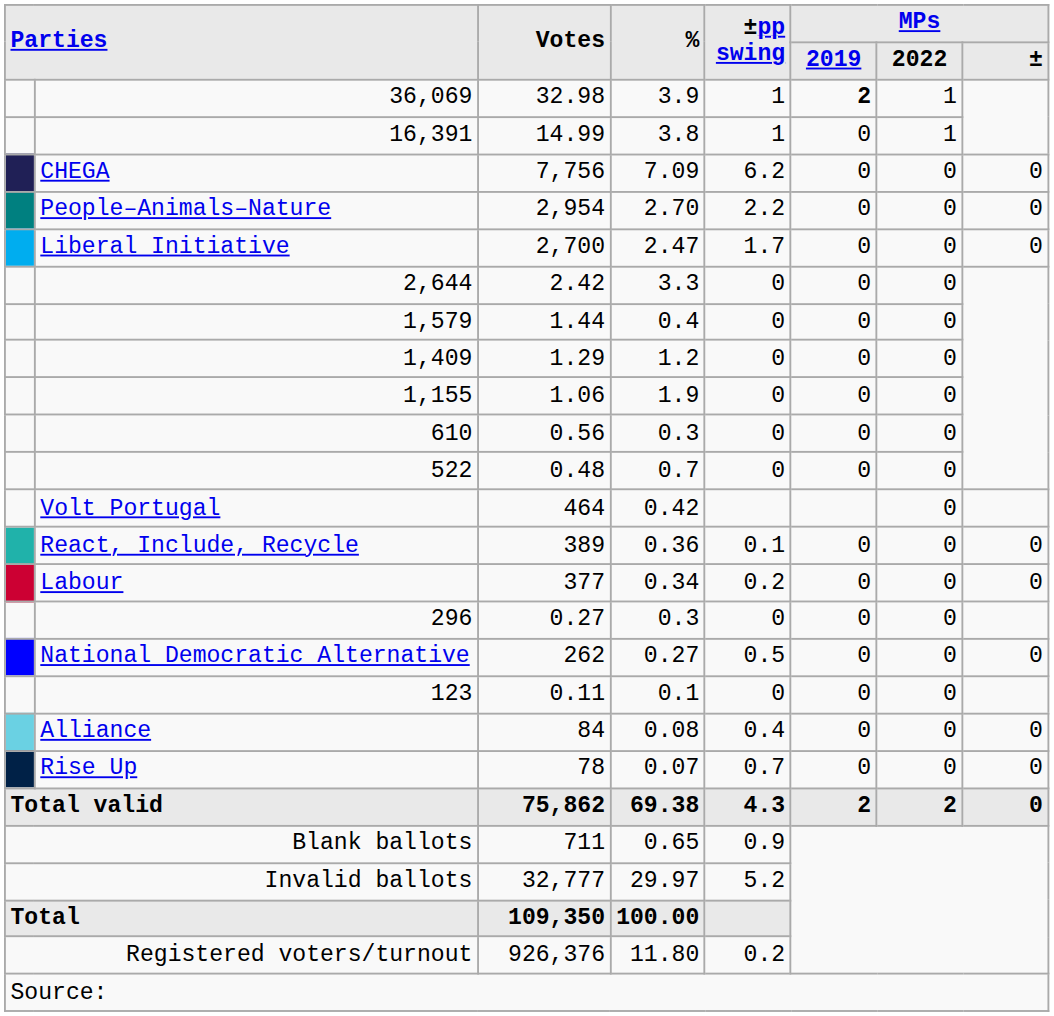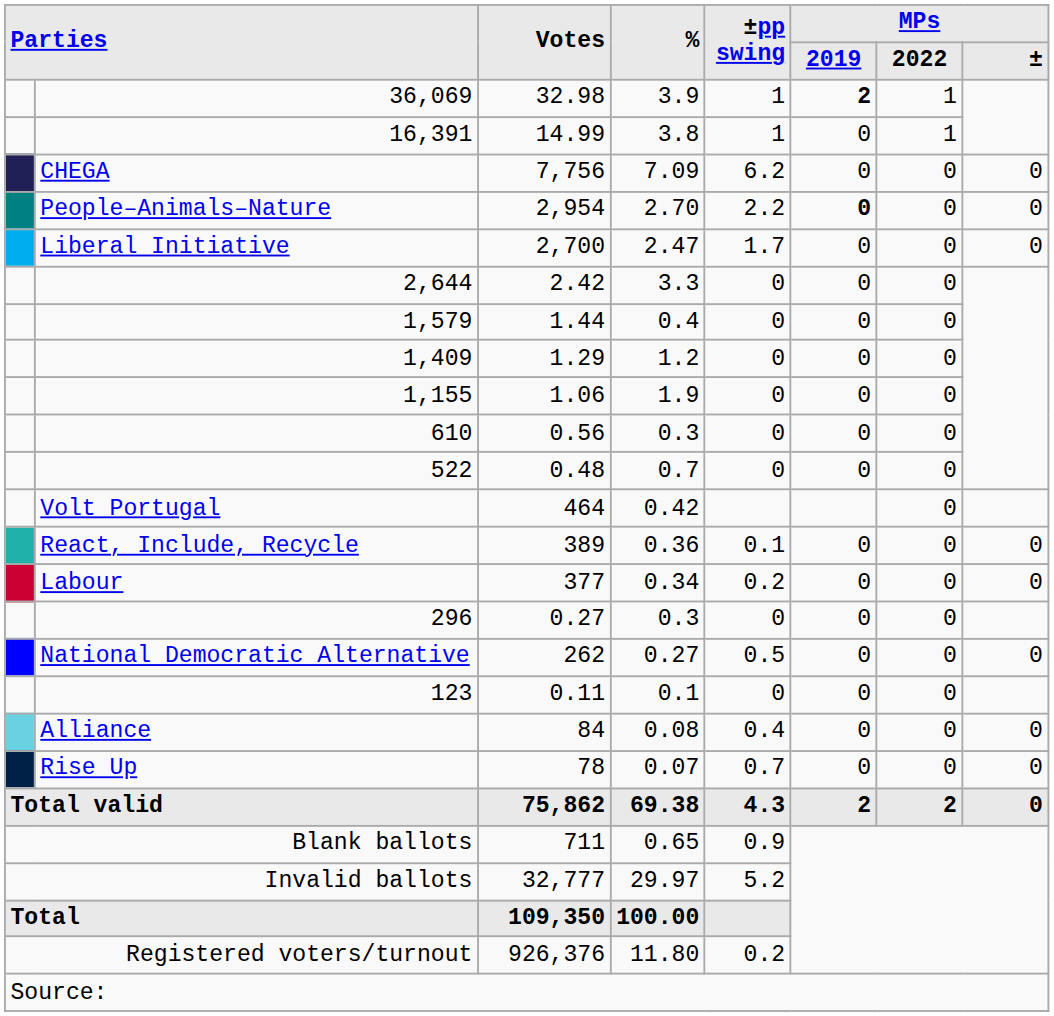(864, 210) normal -> (864, 210) bold
